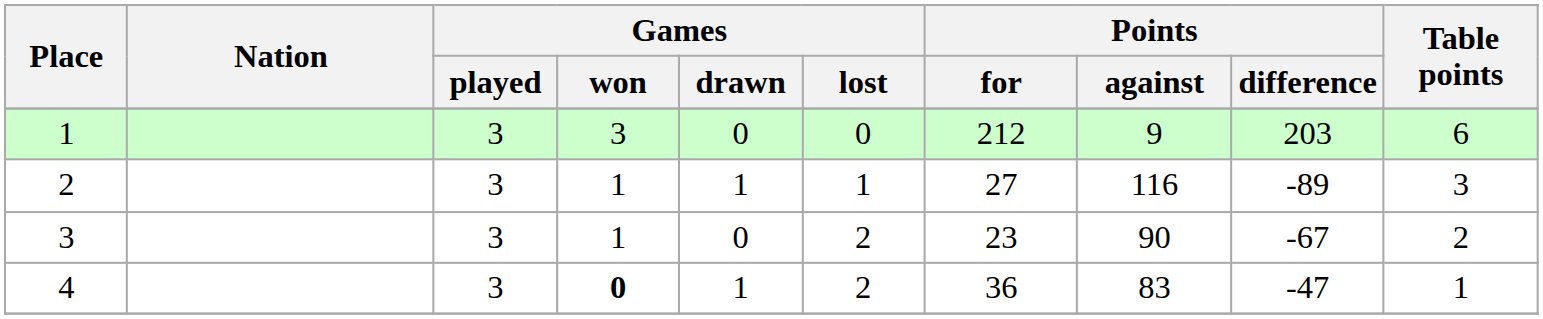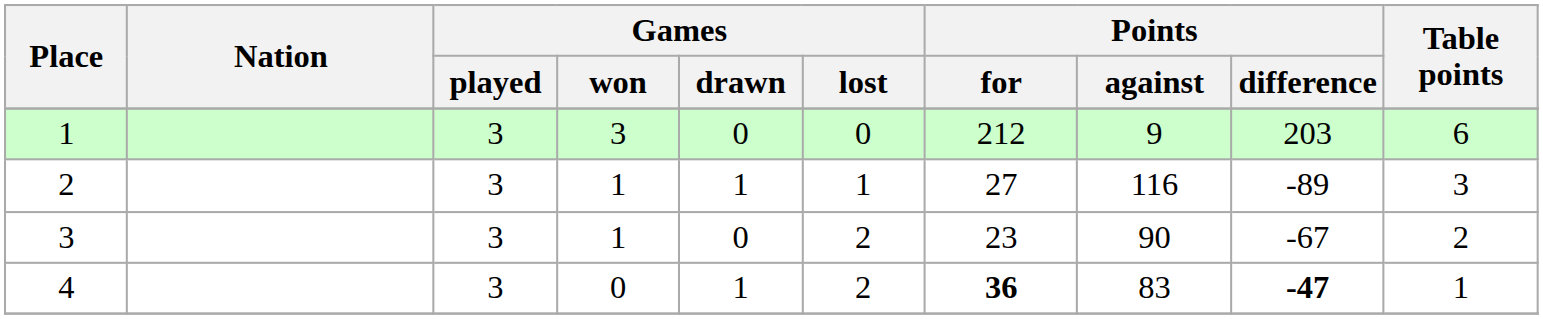(618, 287) bold -> (618, 287) normal
(1001, 287) normal -> (1001, 287) bold
(1308, 287) normal -> (1308, 287) bold
